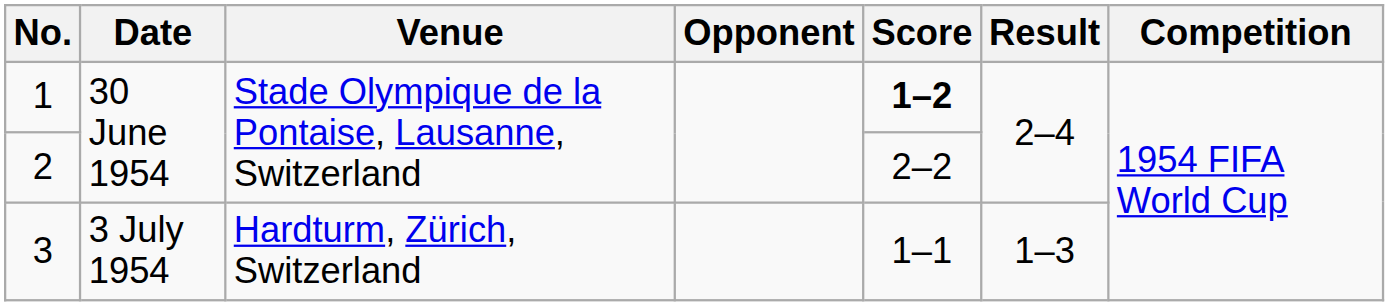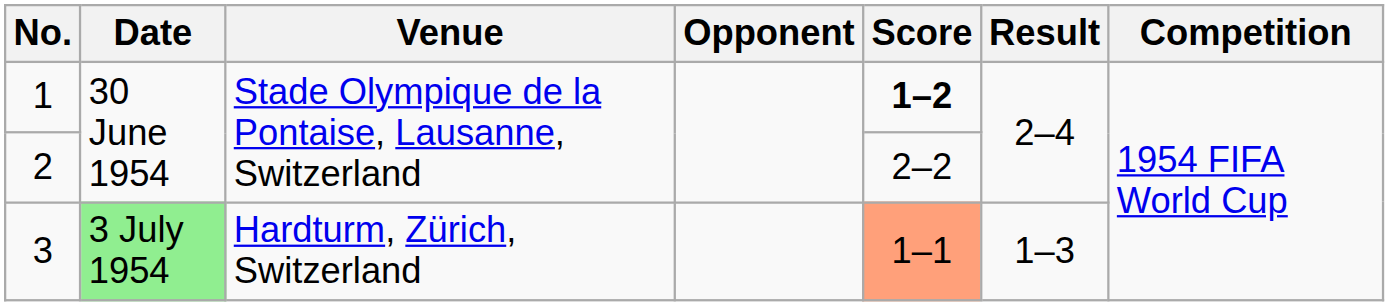(136, 250) no background -> (136, 250) lightgreen background
(922, 250) no background -> (922, 250) lightsalmon background
